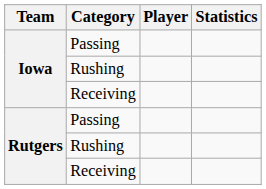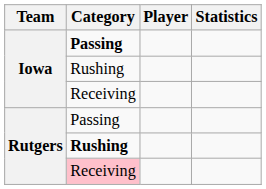(95, 43) normal -> (96, 43) bold
(97, 145) normal -> (99, 145) bold
(103, 171) no background -> (103, 171) pink background
